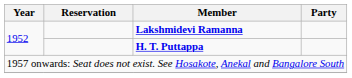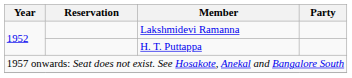(189, 30) bold -> (190, 30) normal
(170, 47) bold -> (171, 47) normal
